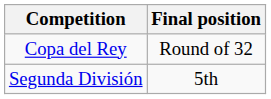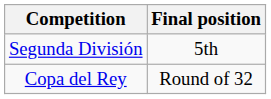rows swapped: (76, 78) <-> (76, 49)
